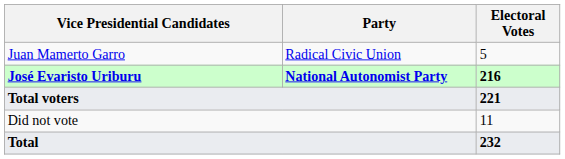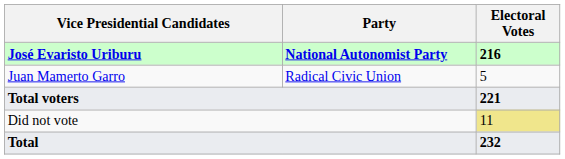rows swapped: (75, 76) <-> (66, 53)
(486, 120) no background -> (486, 120) khaki background
